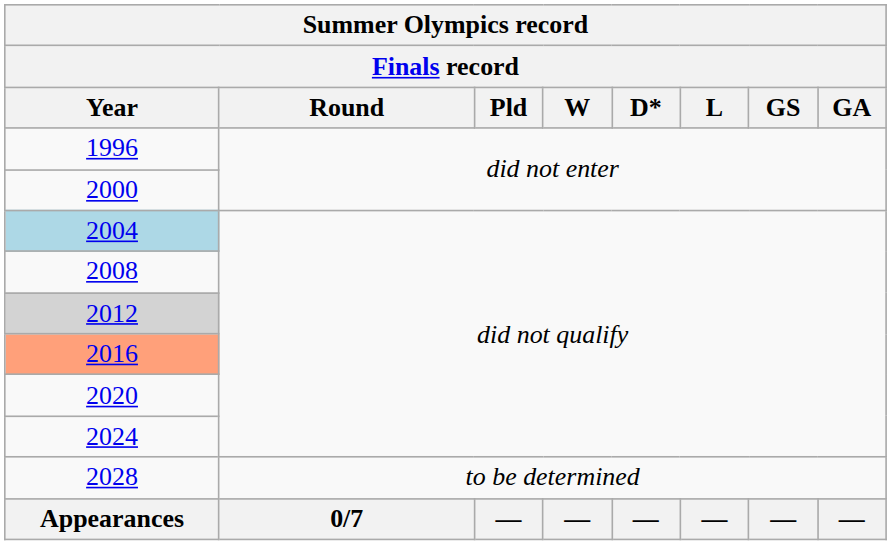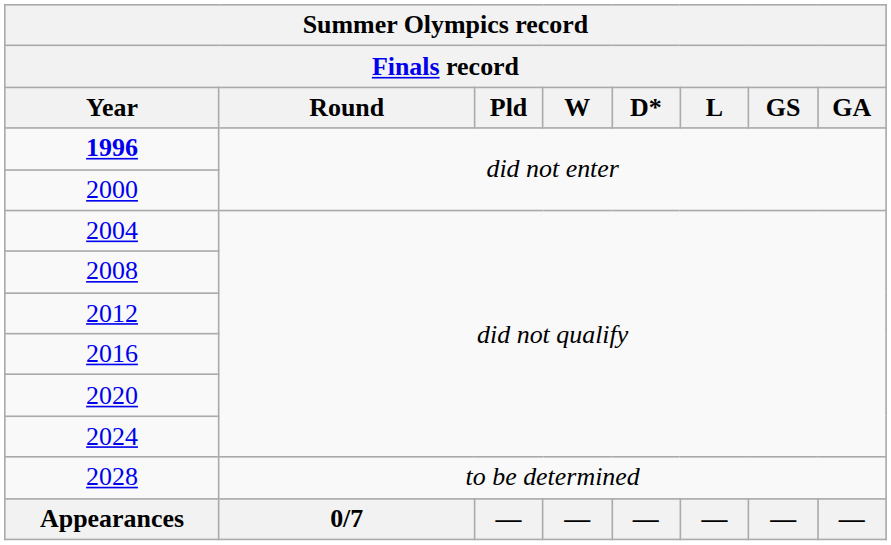(112, 148) normal -> (112, 148) bold
(112, 230) lightblue background -> (112, 230) no background
(112, 312) lightgrey background -> (112, 312) no background
(112, 353) lightsalmon background -> (112, 353) no background
